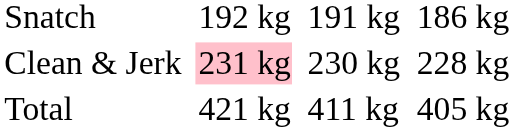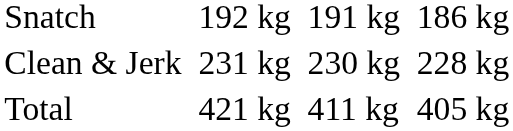(245, 62) pink background -> (245, 62) no background
